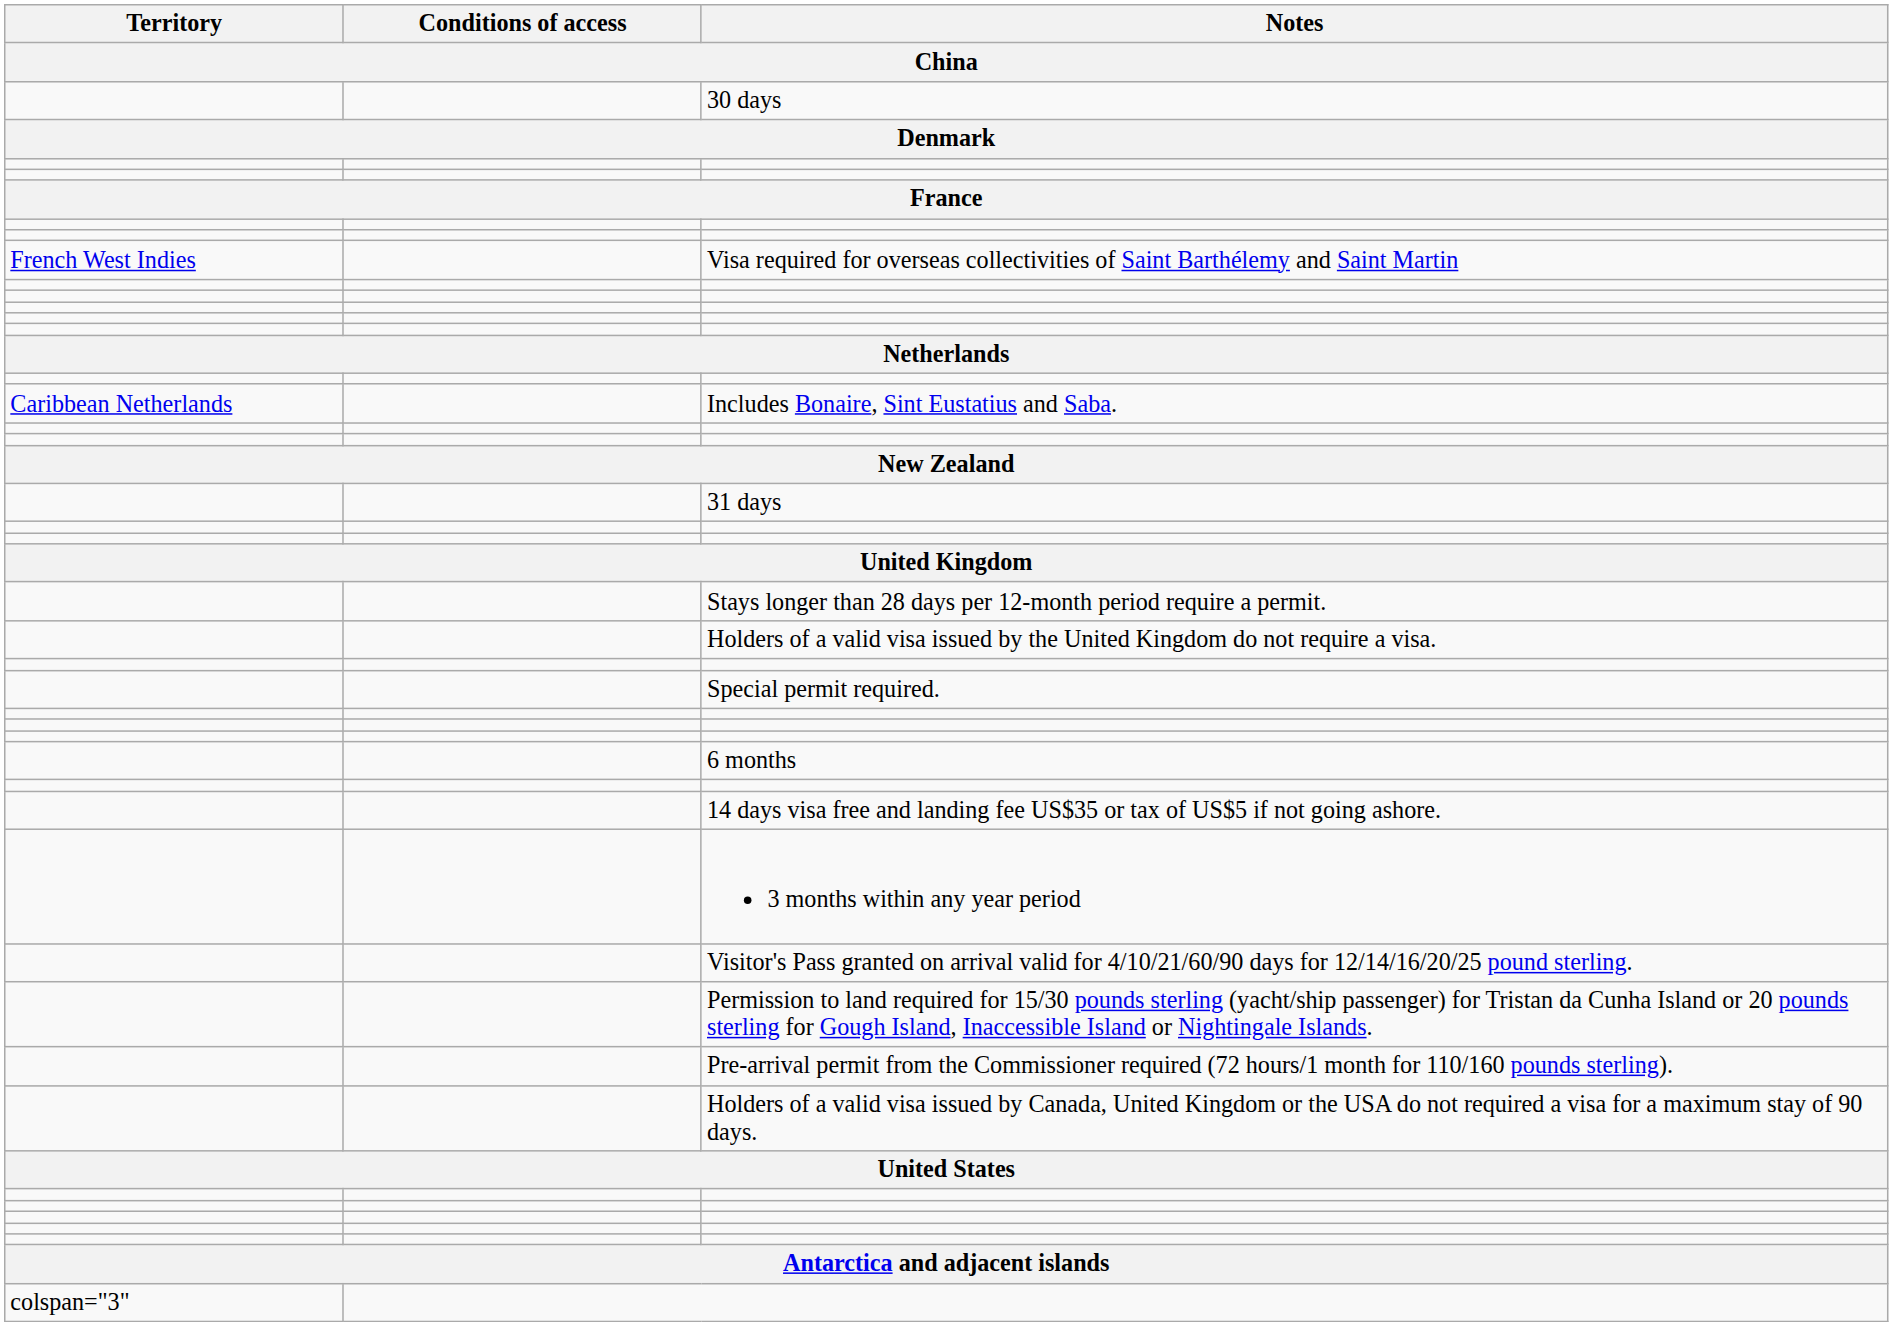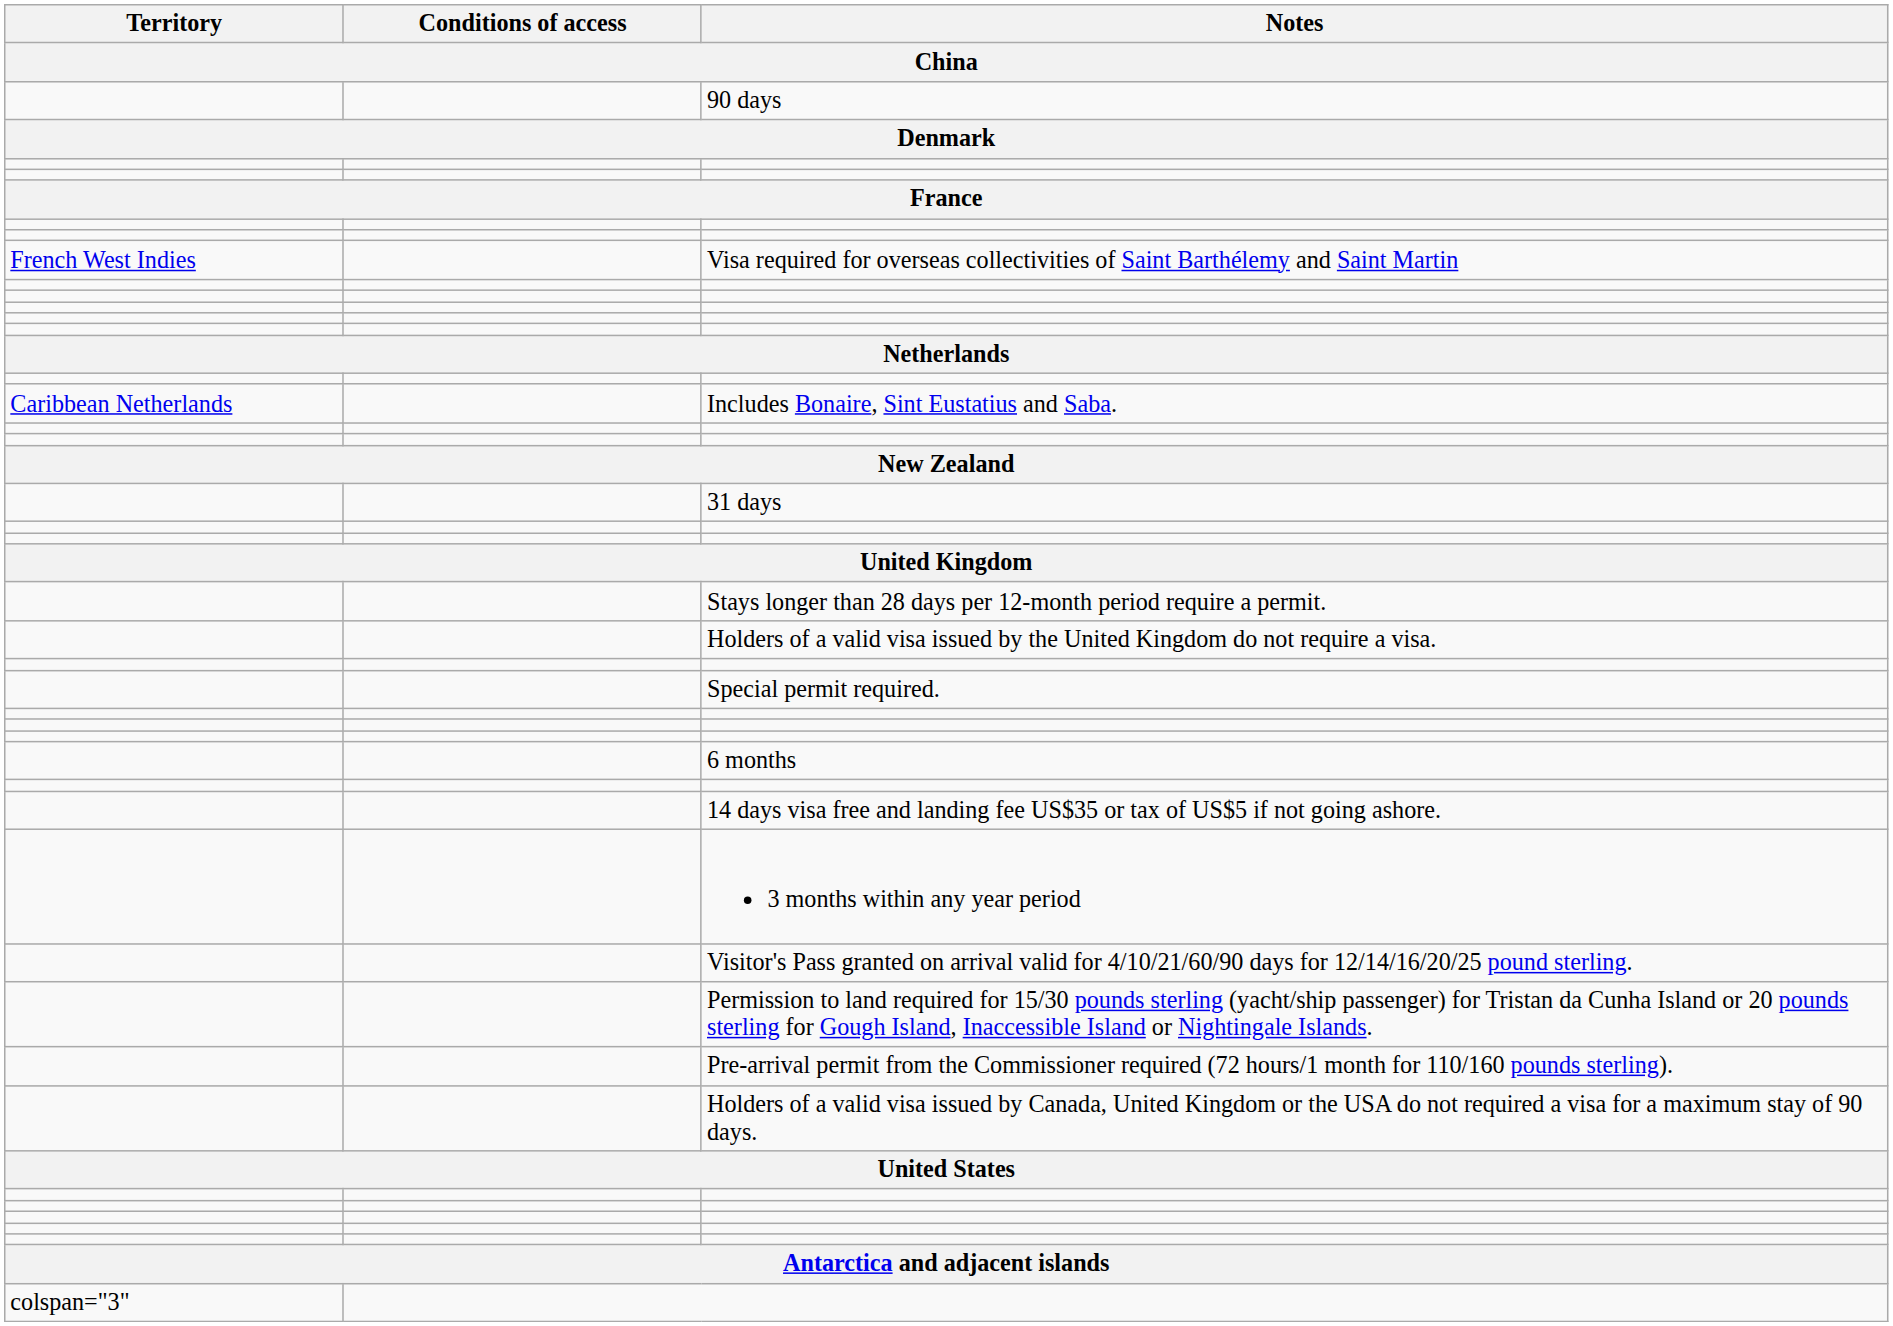+ row: (174, 101)
- row: (174, 101)
